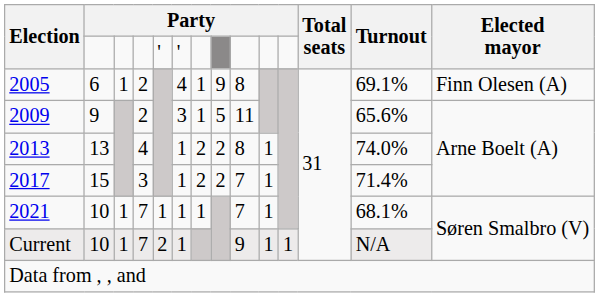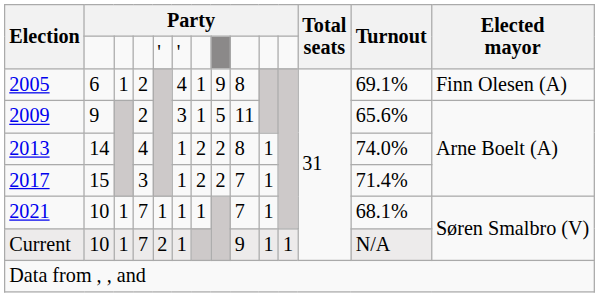(99, 148) 13 -> (99, 148) 14
